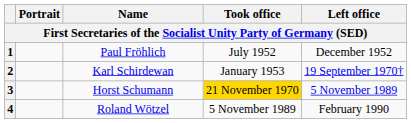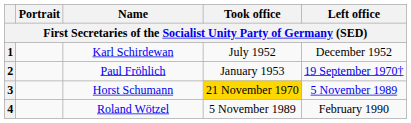(133, 52) Paul Fröhlich -> (133, 52) Karl Schirdewan
(133, 71) Karl Schirdewan -> (133, 71) Paul Fröhlich
